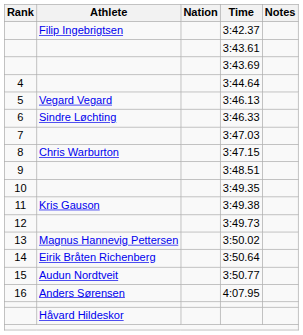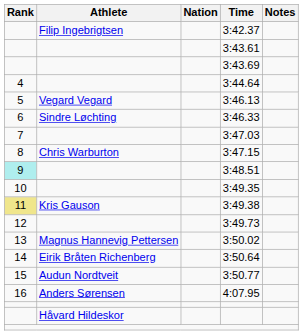(20, 170) no background -> (20, 170) paleturquoise background
(20, 205) no background -> (20, 205) khaki background
